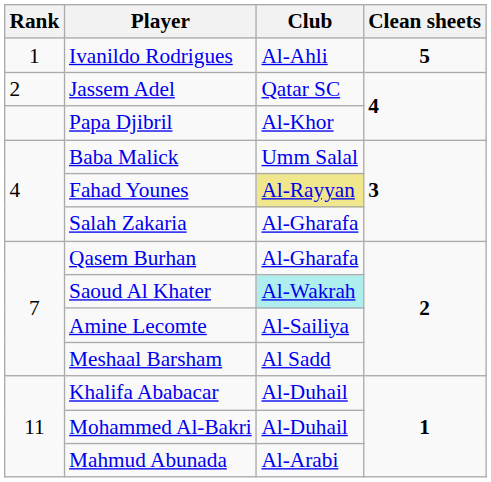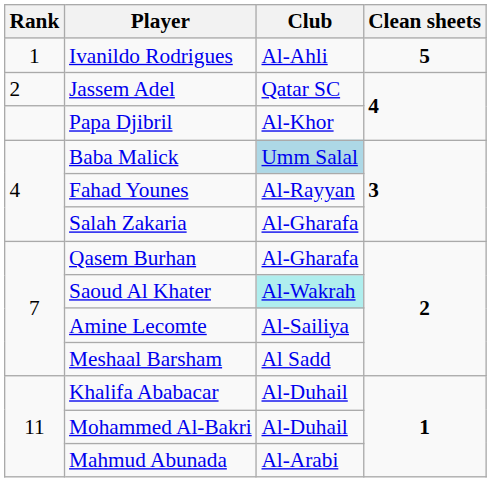(310, 156) no background -> (310, 156) lightblue background
(308, 190) khaki background -> (308, 190) no background
